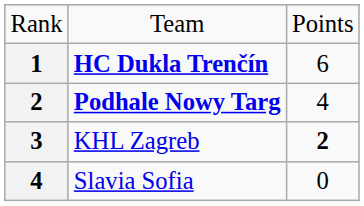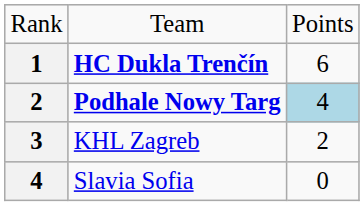(323, 102) no background -> (323, 102) lightblue background
(323, 141) bold -> (323, 141) normal
